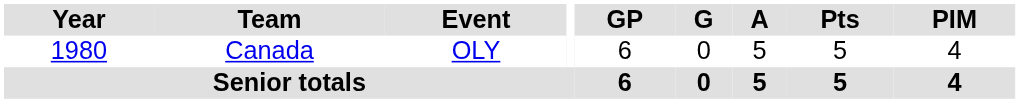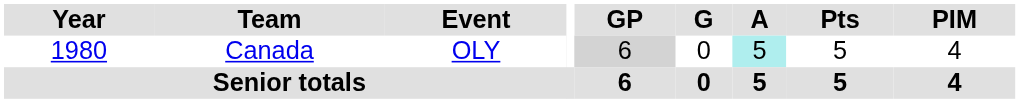(625, 51) no background -> (625, 51) lightgrey background
(760, 51) no background -> (760, 51) paleturquoise background
